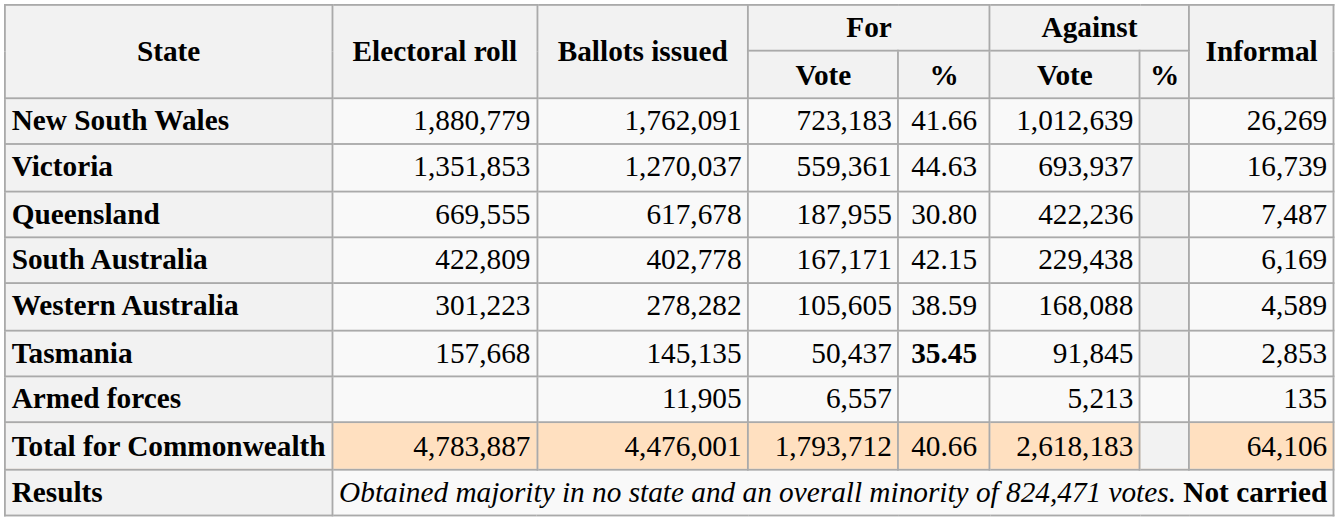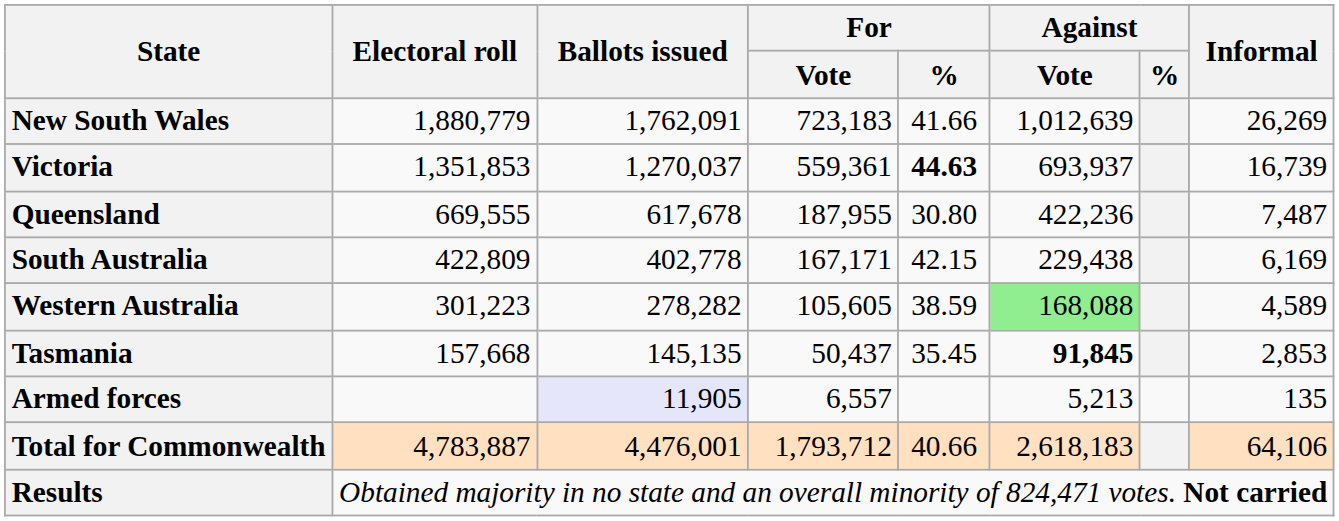(944, 167) normal -> (944, 167) bold
(1086, 306) no background -> (1086, 306) lightgreen background
(944, 352) bold -> (944, 352) normal
(1093, 352) normal -> (1093, 352) bold
(702, 399) no background -> (702, 399) lavender background
